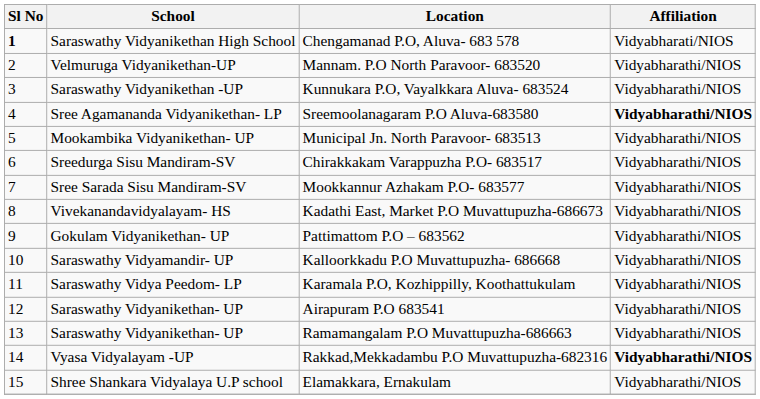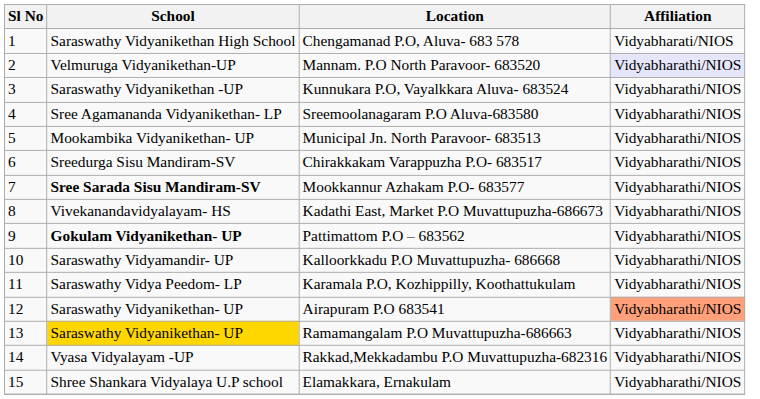(12, 41) bold -> (12, 41) normal
(678, 65) no background -> (678, 65) lavender background
(683, 114) bold -> (678, 114) normal
(148, 187) normal -> (156, 187) bold
(140, 235) normal -> (146, 235) bold
(678, 308) no background -> (678, 308) lightsalmon background
(147, 333) no background -> (147, 333) gold background
(683, 357) bold -> (678, 357) normal
